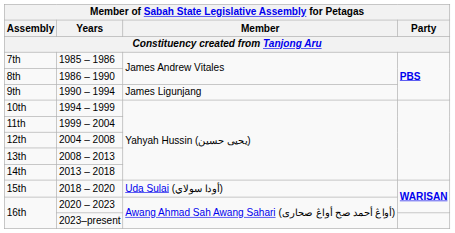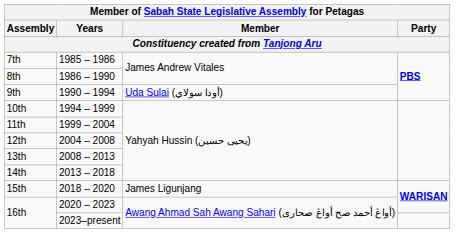(163, 92) James Ligunjang -> (174, 93) Uda Sulai (أودا سولاي)
(174, 188) Uda Sulai (أودا سولاي) -> (163, 188) James Ligunjang
